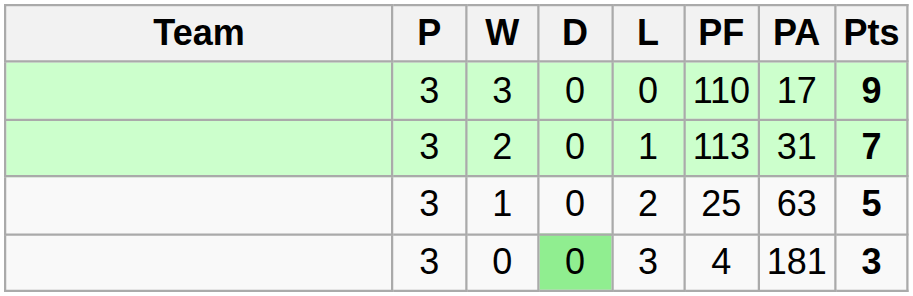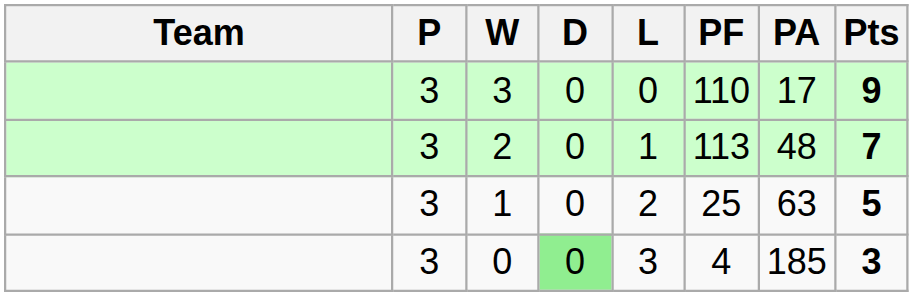(797, 147) 31 -> (797, 147) 48
(797, 261) 181 -> (797, 261) 185
